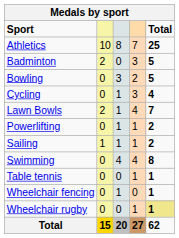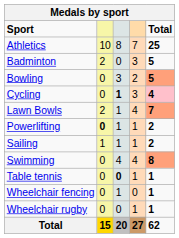(151, 78) no background -> (151, 78) lightsalmon background
(119, 95) normal -> (119, 95) bold
(151, 95) no background -> (151, 95) pink background
(151, 111) no background -> (151, 111) lightsalmon background
(102, 127) normal -> (102, 127) bold
(151, 160) no background -> (151, 160) lightsalmon background
(119, 176) normal -> (119, 176) bold
(151, 209) khaki background -> (151, 209) no background
